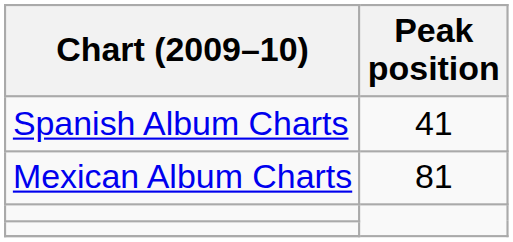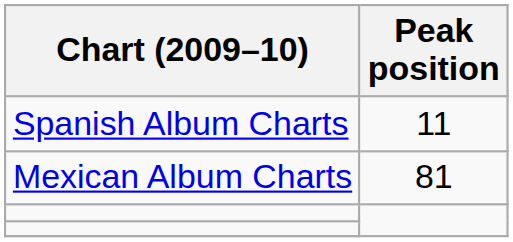(434, 123) 41 -> (434, 123) 11
